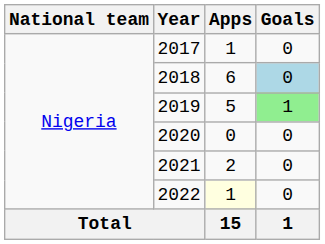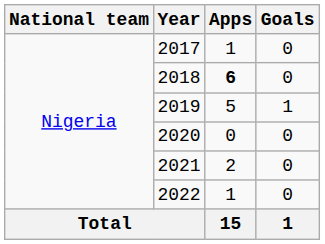(231, 78) normal -> (231, 78) bold
(288, 78) lightblue background -> (288, 78) no background
(288, 107) lightgreen background -> (288, 107) no background
(231, 195) lightyellow background -> (231, 195) no background
